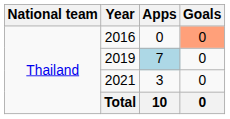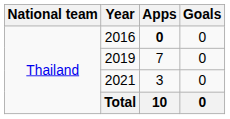(160, 37) normal -> (160, 37) bold
(202, 37) lightsalmon background -> (202, 37) no background
(160, 59) lightblue background -> (160, 59) no background
